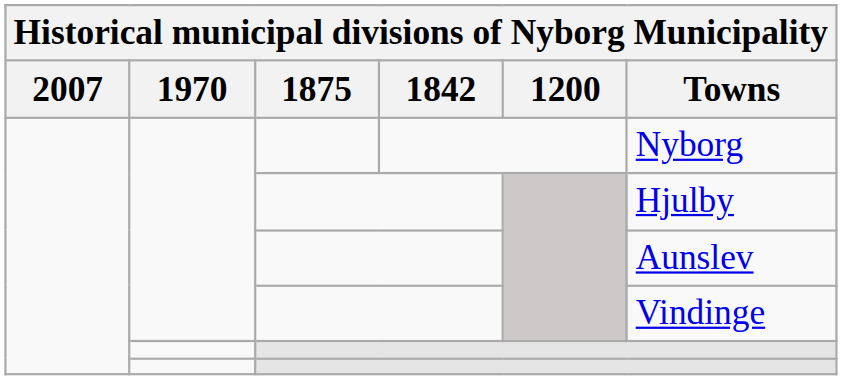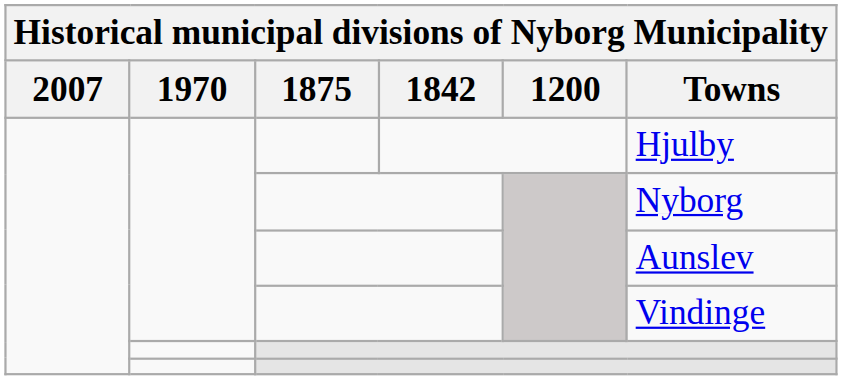(689, 144) Nyborg -> (685, 144) Hjulby
(685, 200) Hjulby -> (689, 200) Nyborg
